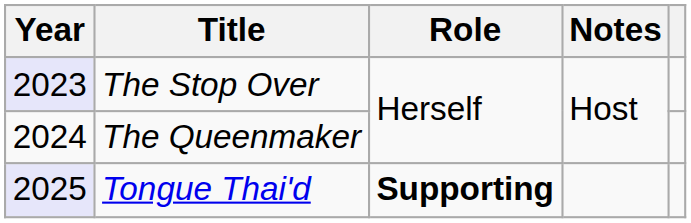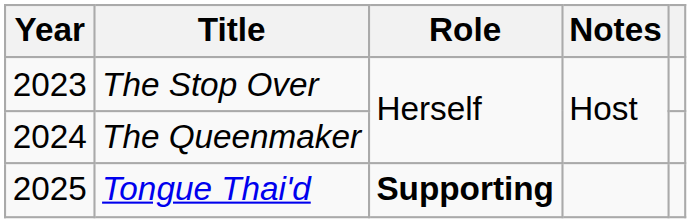(50, 83) lavender background -> (50, 83) no background
(50, 189) lavender background -> (50, 189) no background
